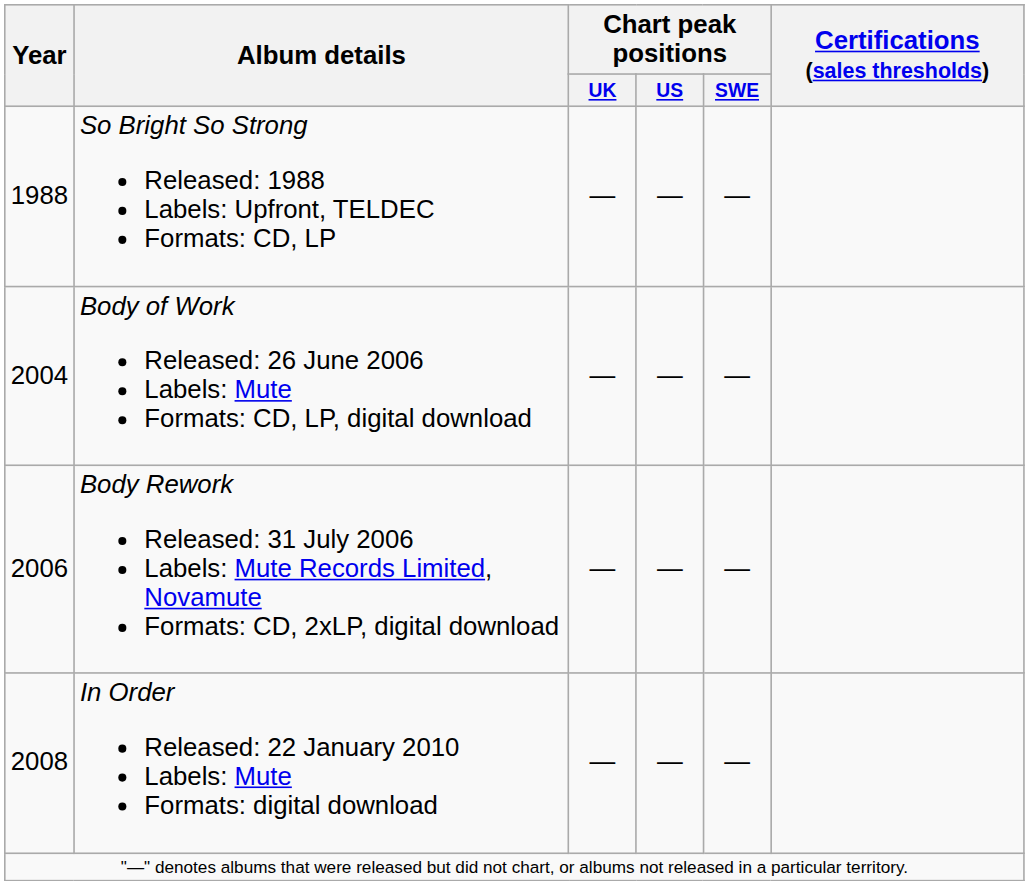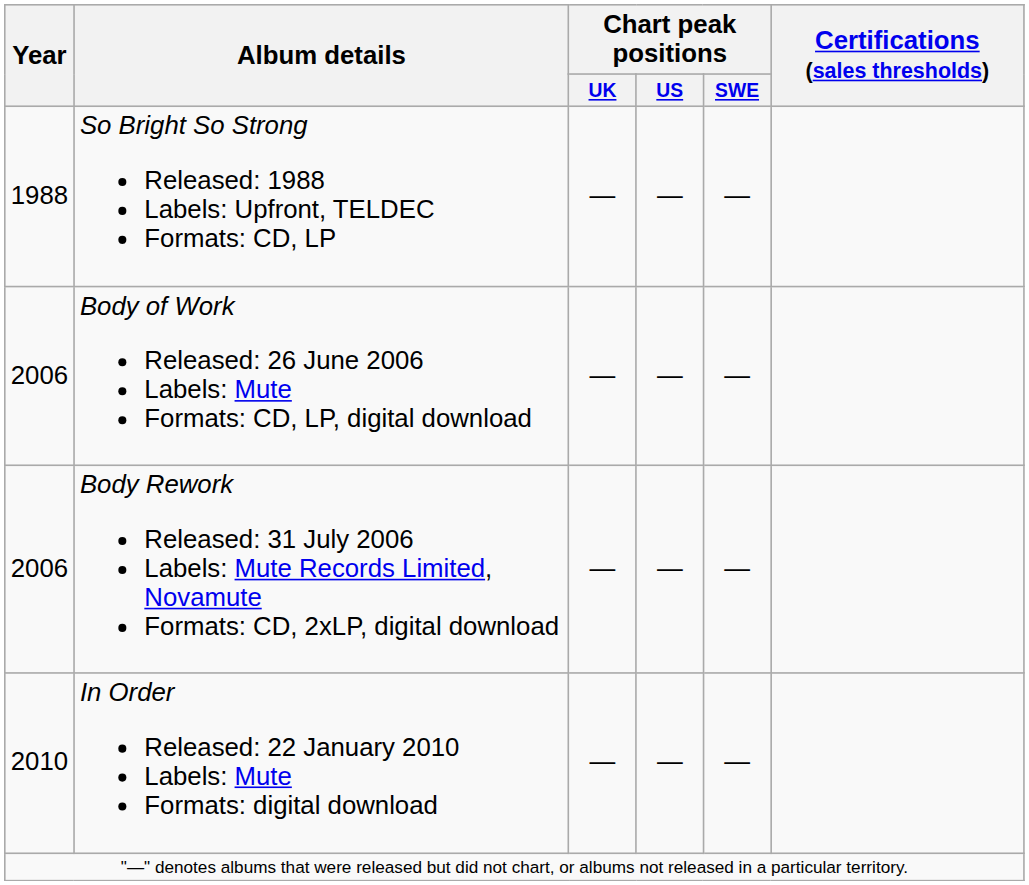(39, 375) 2004 -> (39, 375) 2006
(39, 762) 2008 -> (39, 762) 2010
